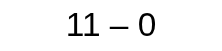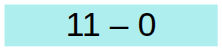(111, 24) no background -> (111, 24) paleturquoise background
